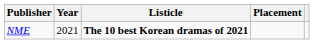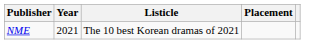(166, 30) bold -> (161, 30) normal
